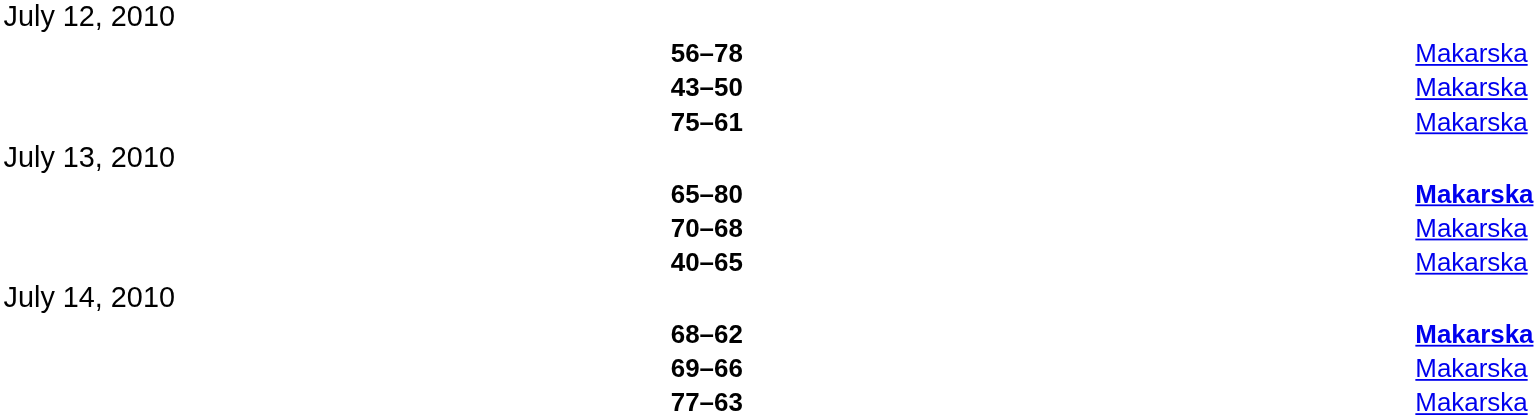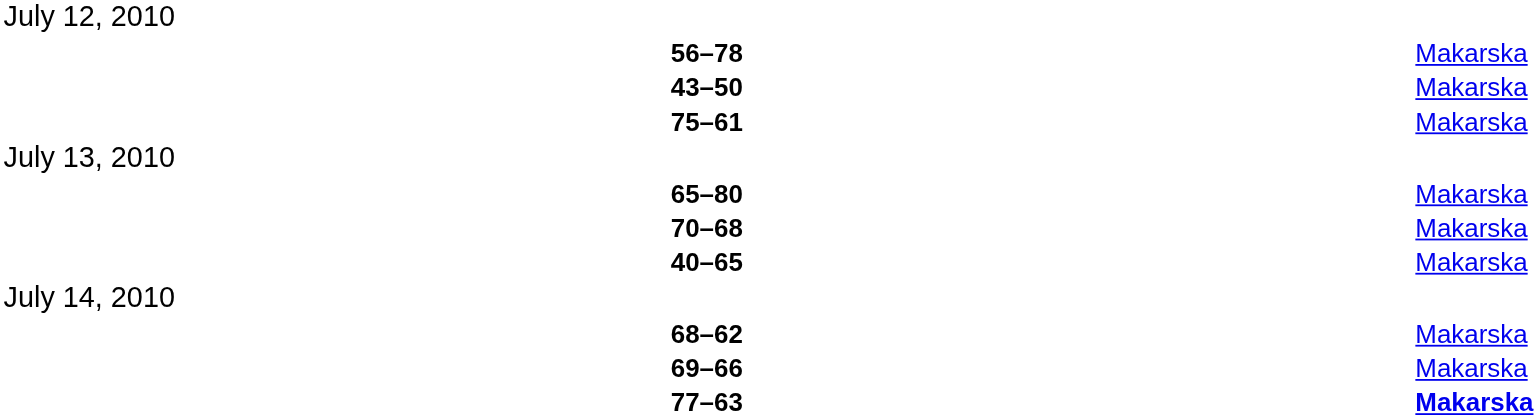(1474, 194) bold -> (1472, 194) normal
(1474, 334) bold -> (1472, 334) normal
(1472, 402) normal -> (1474, 402) bold
